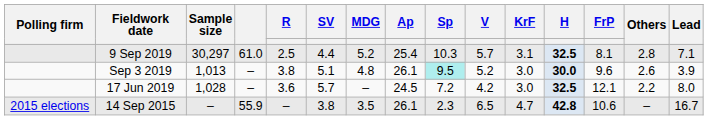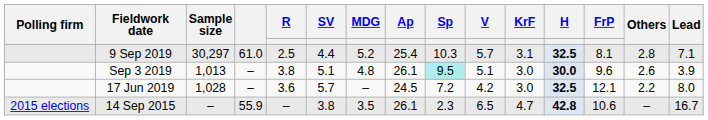(485, 71) 5.2 -> (485, 71) 5.1
